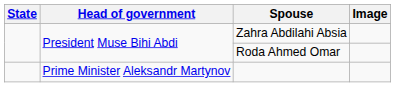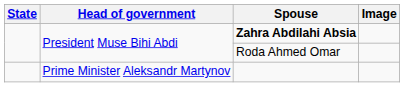(291, 33) normal -> (296, 33) bold
